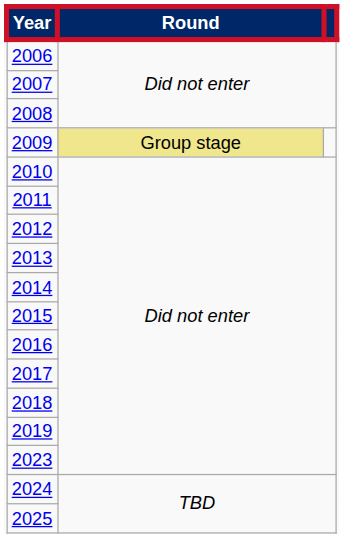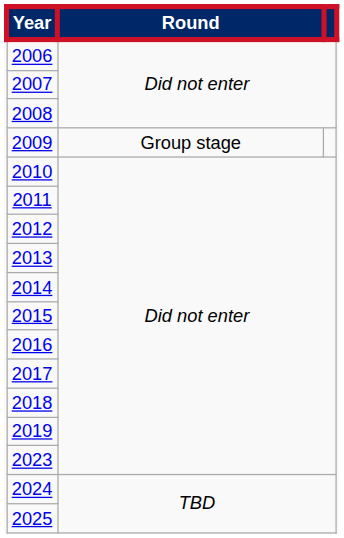(191, 143) khaki background -> (191, 143) no background
